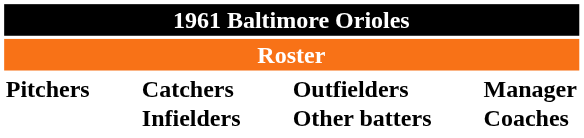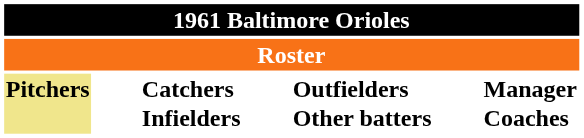(48, 89) no background -> (48, 89) khaki background
